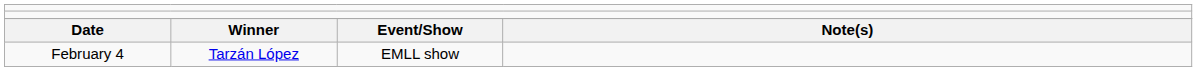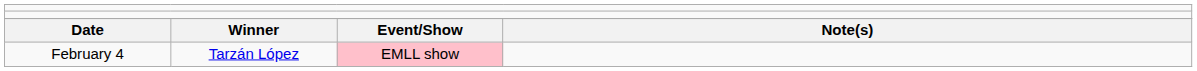(420, 54) no background -> (420, 54) pink background
